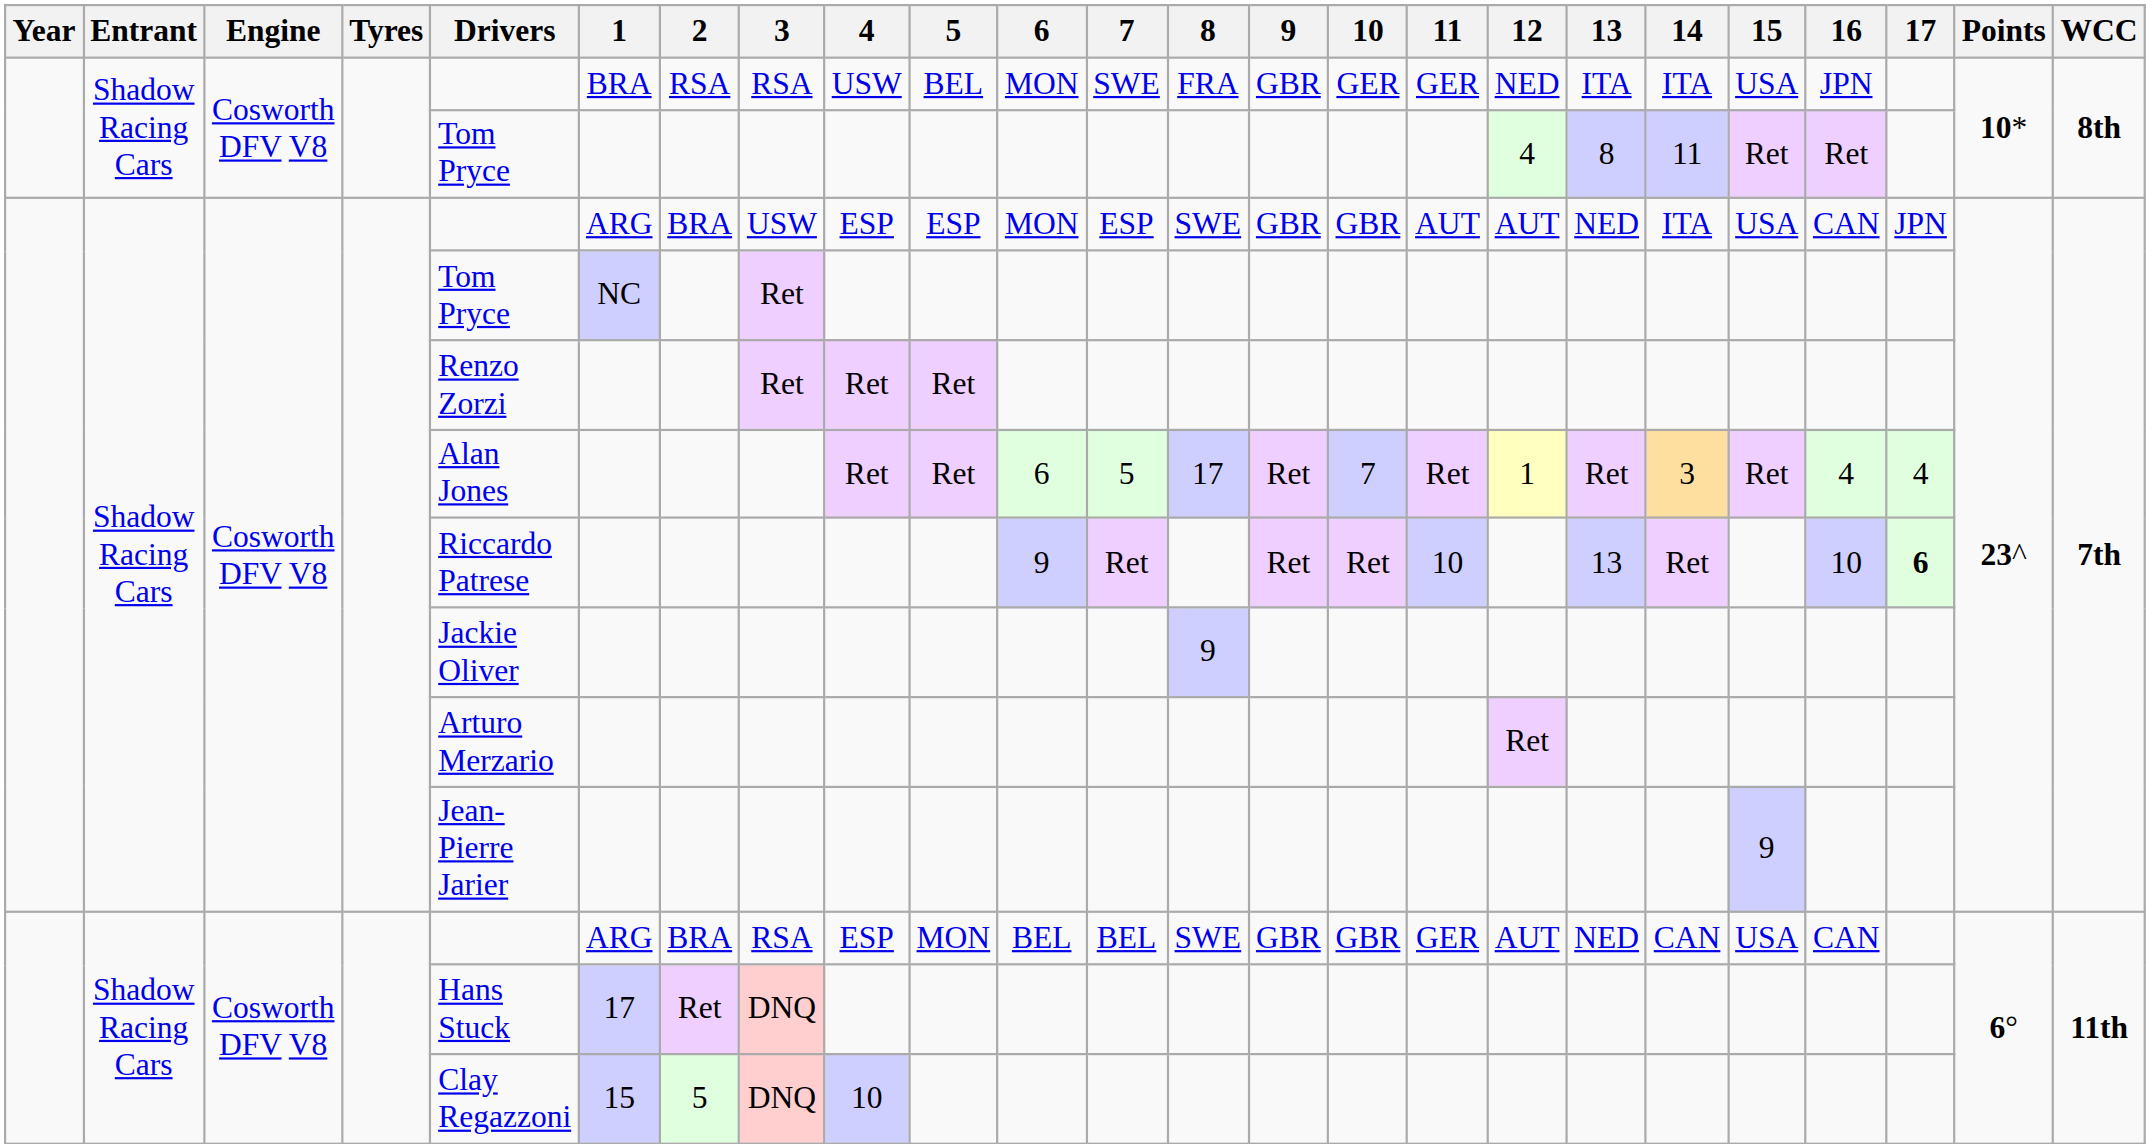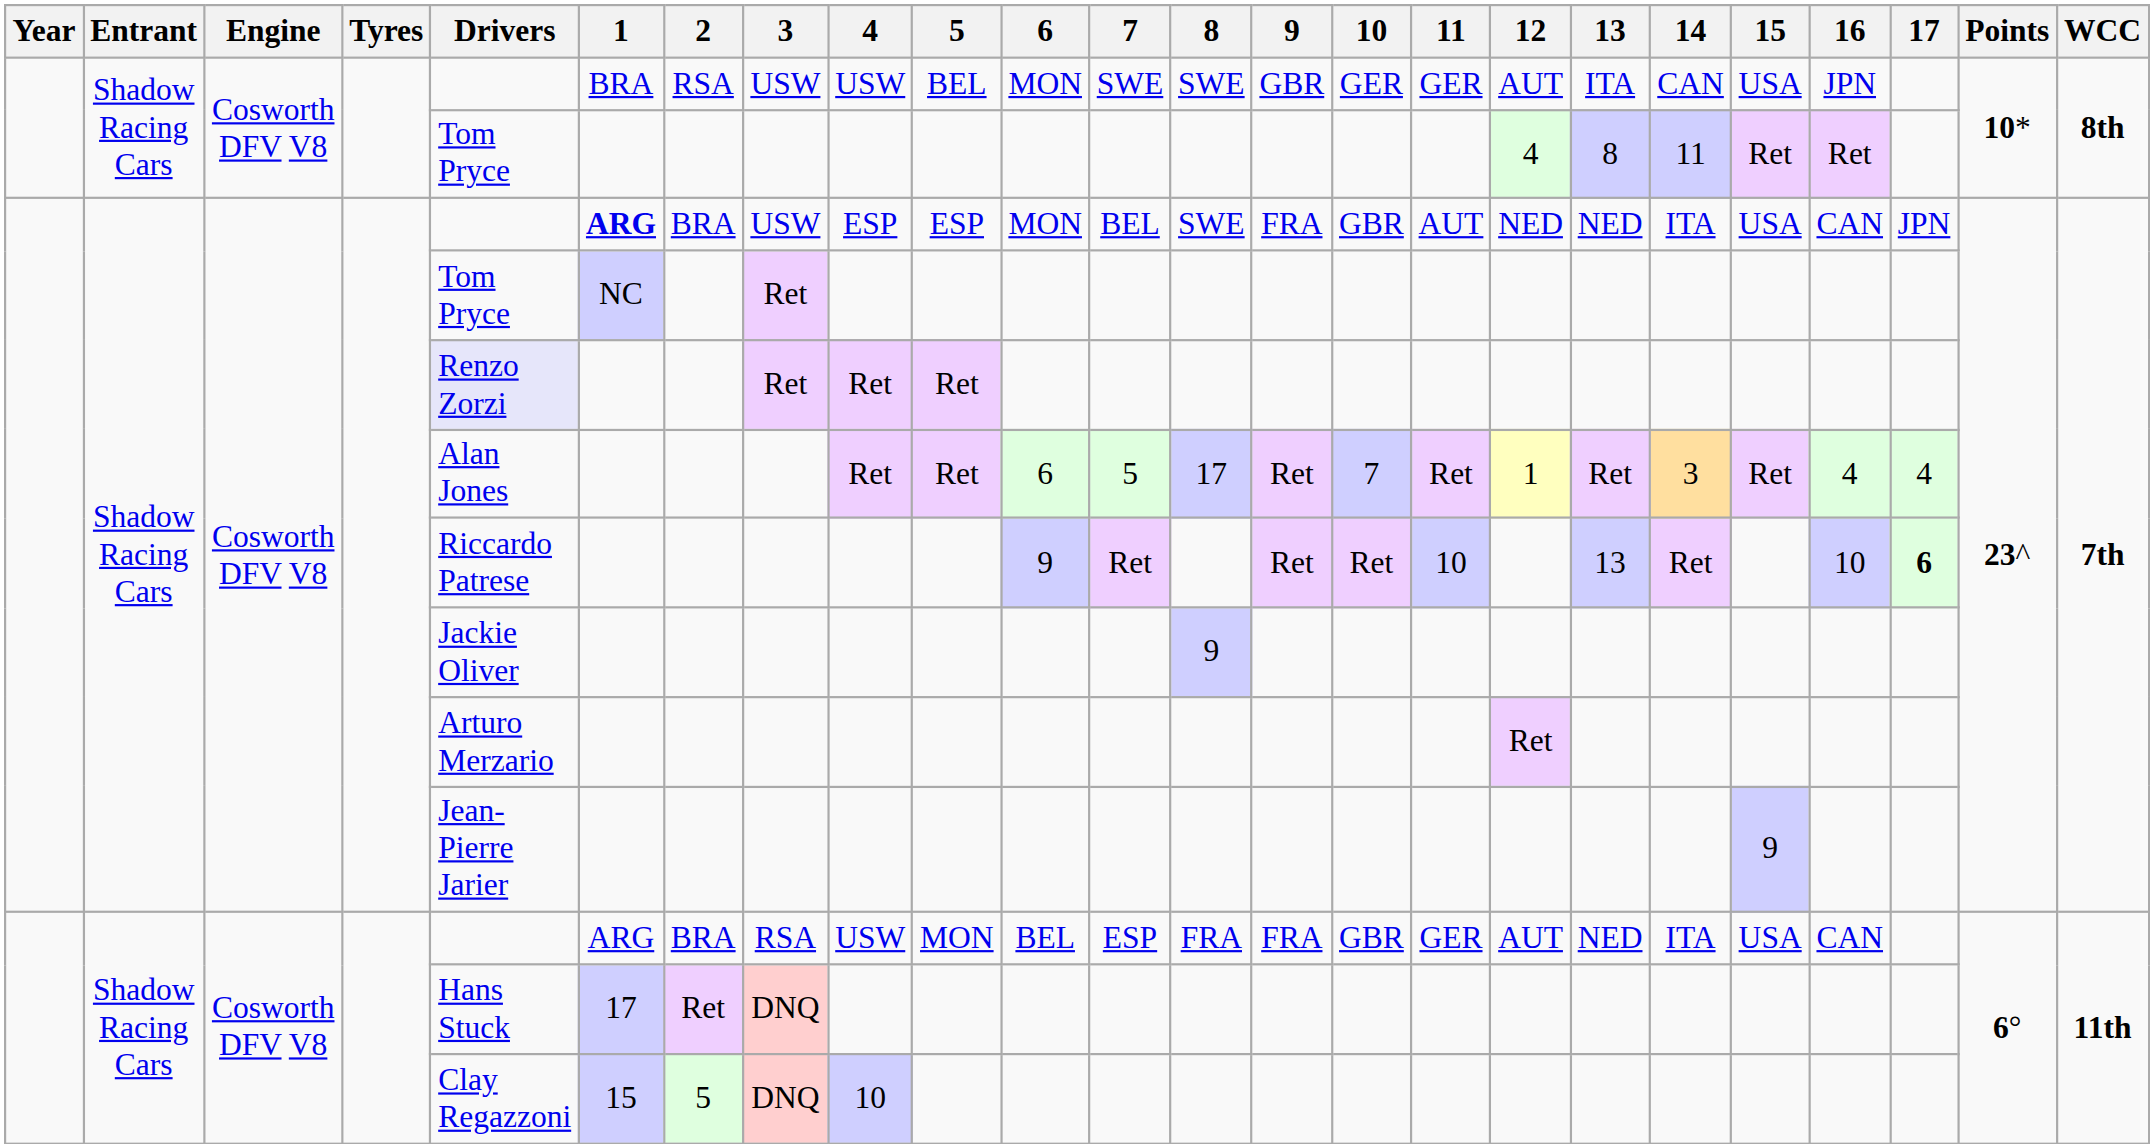(782, 82) RSA -> (785, 82) USW
(1208, 82) FRA -> (1211, 82) SWE
(1527, 82) NED -> (1531, 82) AUT
(1687, 82) ITA -> (1691, 82) CAN
(619, 224) normal -> (621, 224) bold
(1127, 224) ESP -> (1130, 224) BEL
(1288, 224) GBR -> (1292, 224) FRA
(1527, 224) AUT -> (1531, 224) NED
(478, 384) no background -> (478, 384) lavender background
(867, 938) ESP -> (870, 938) USW
(1127, 938) BEL -> (1130, 938) ESP
(1208, 938) SWE -> (1211, 938) FRA
(1288, 938) GBR -> (1292, 938) FRA
(1687, 938) CAN -> (1691, 938) ITA
